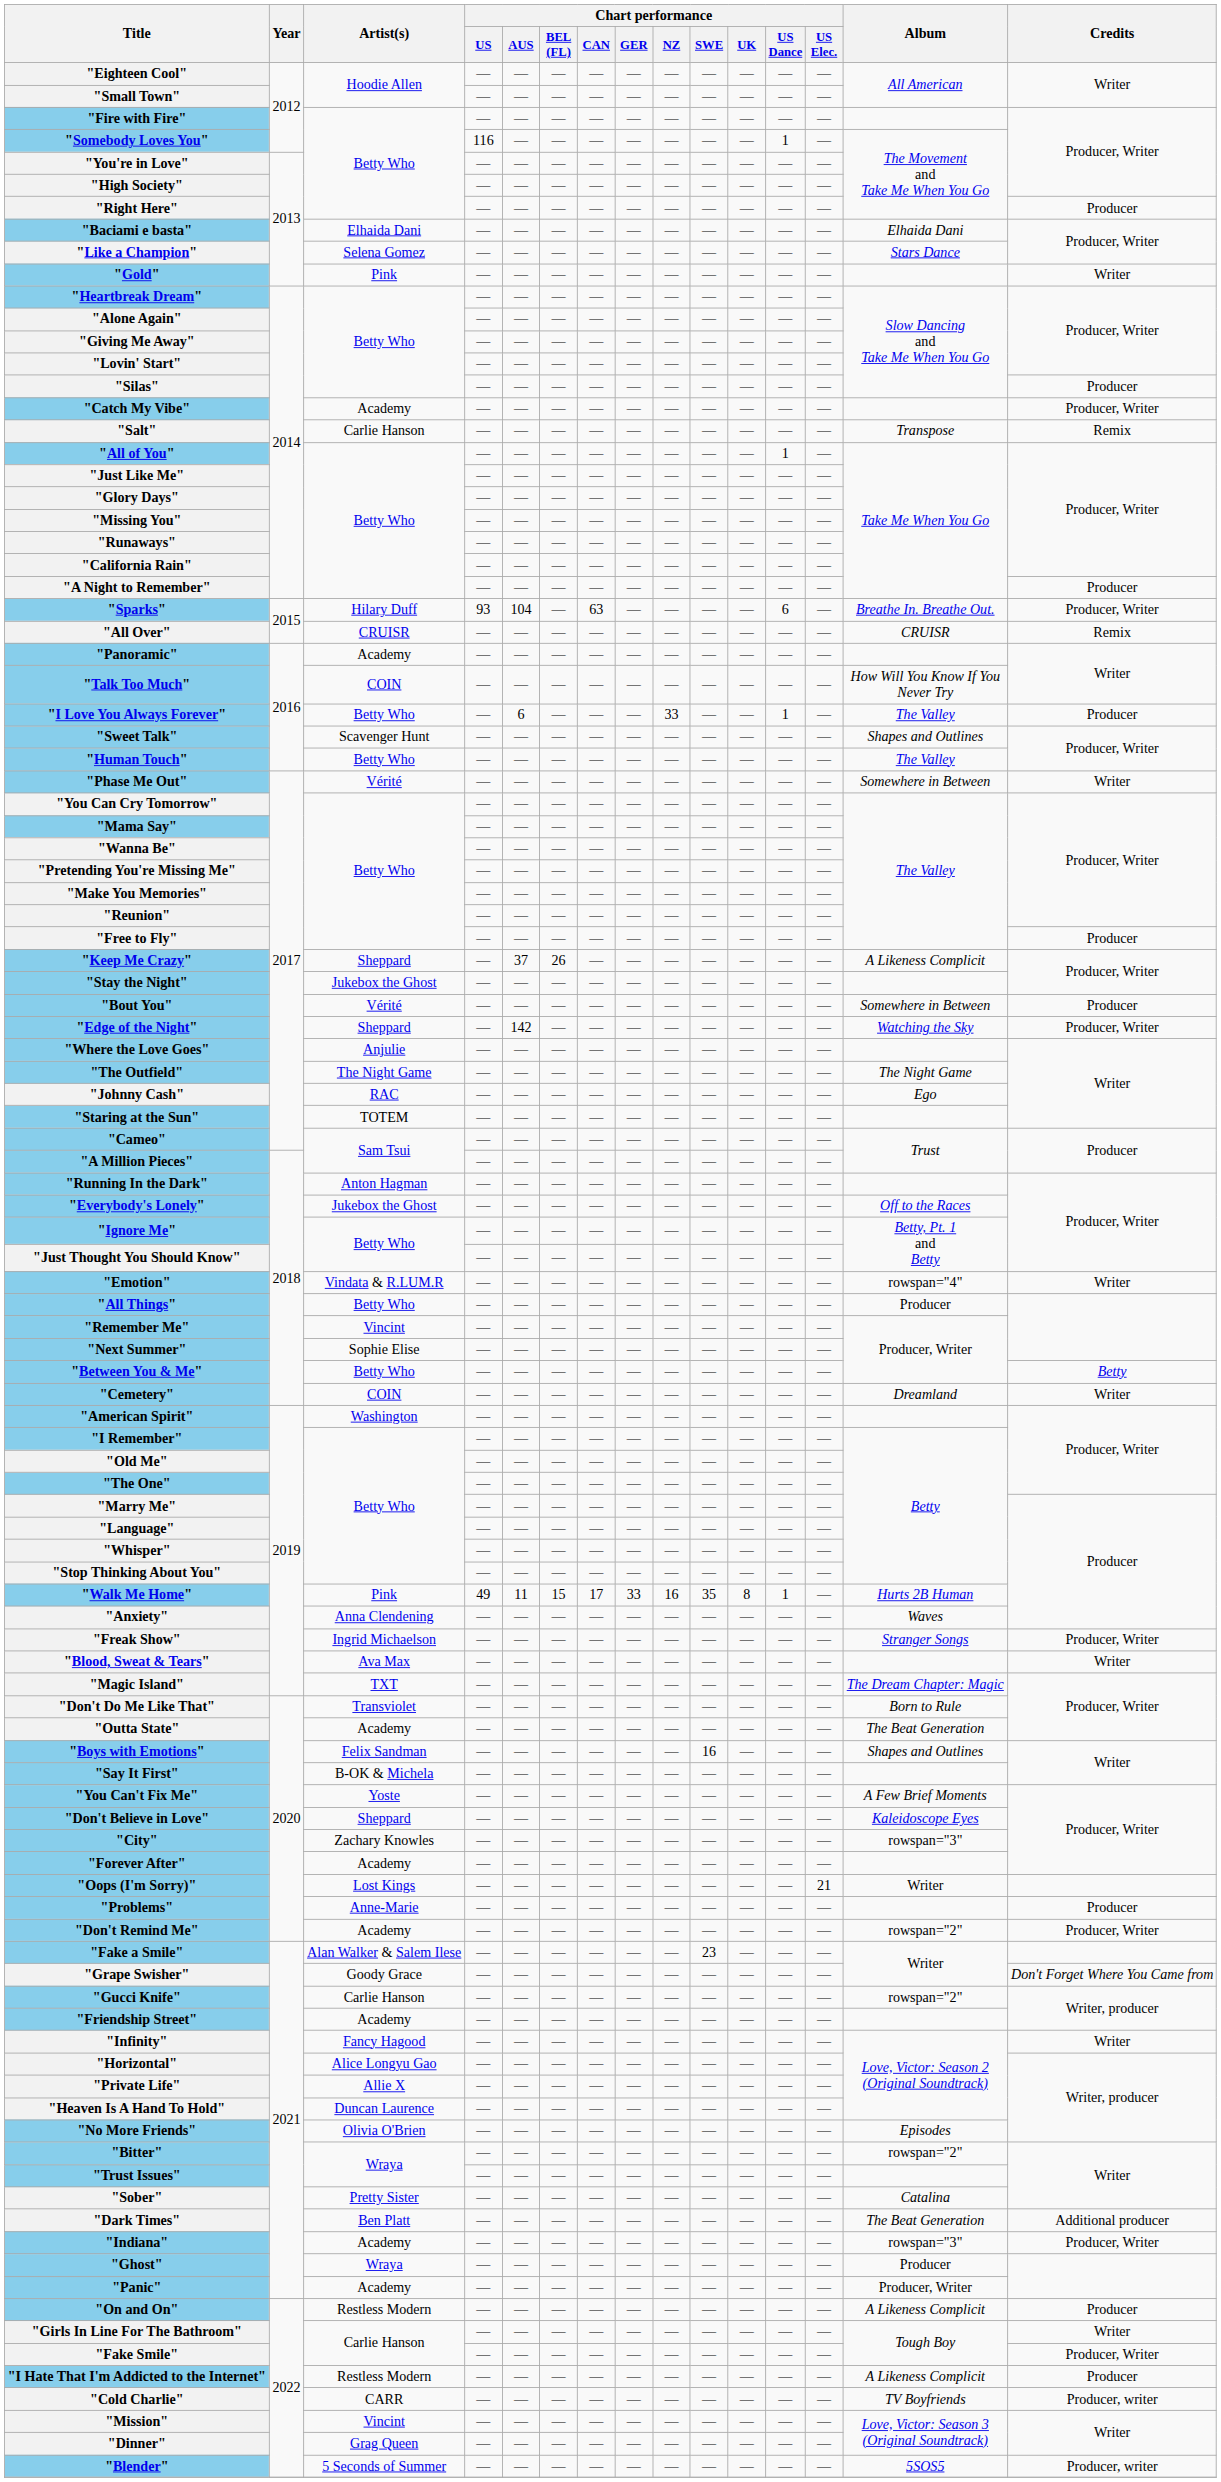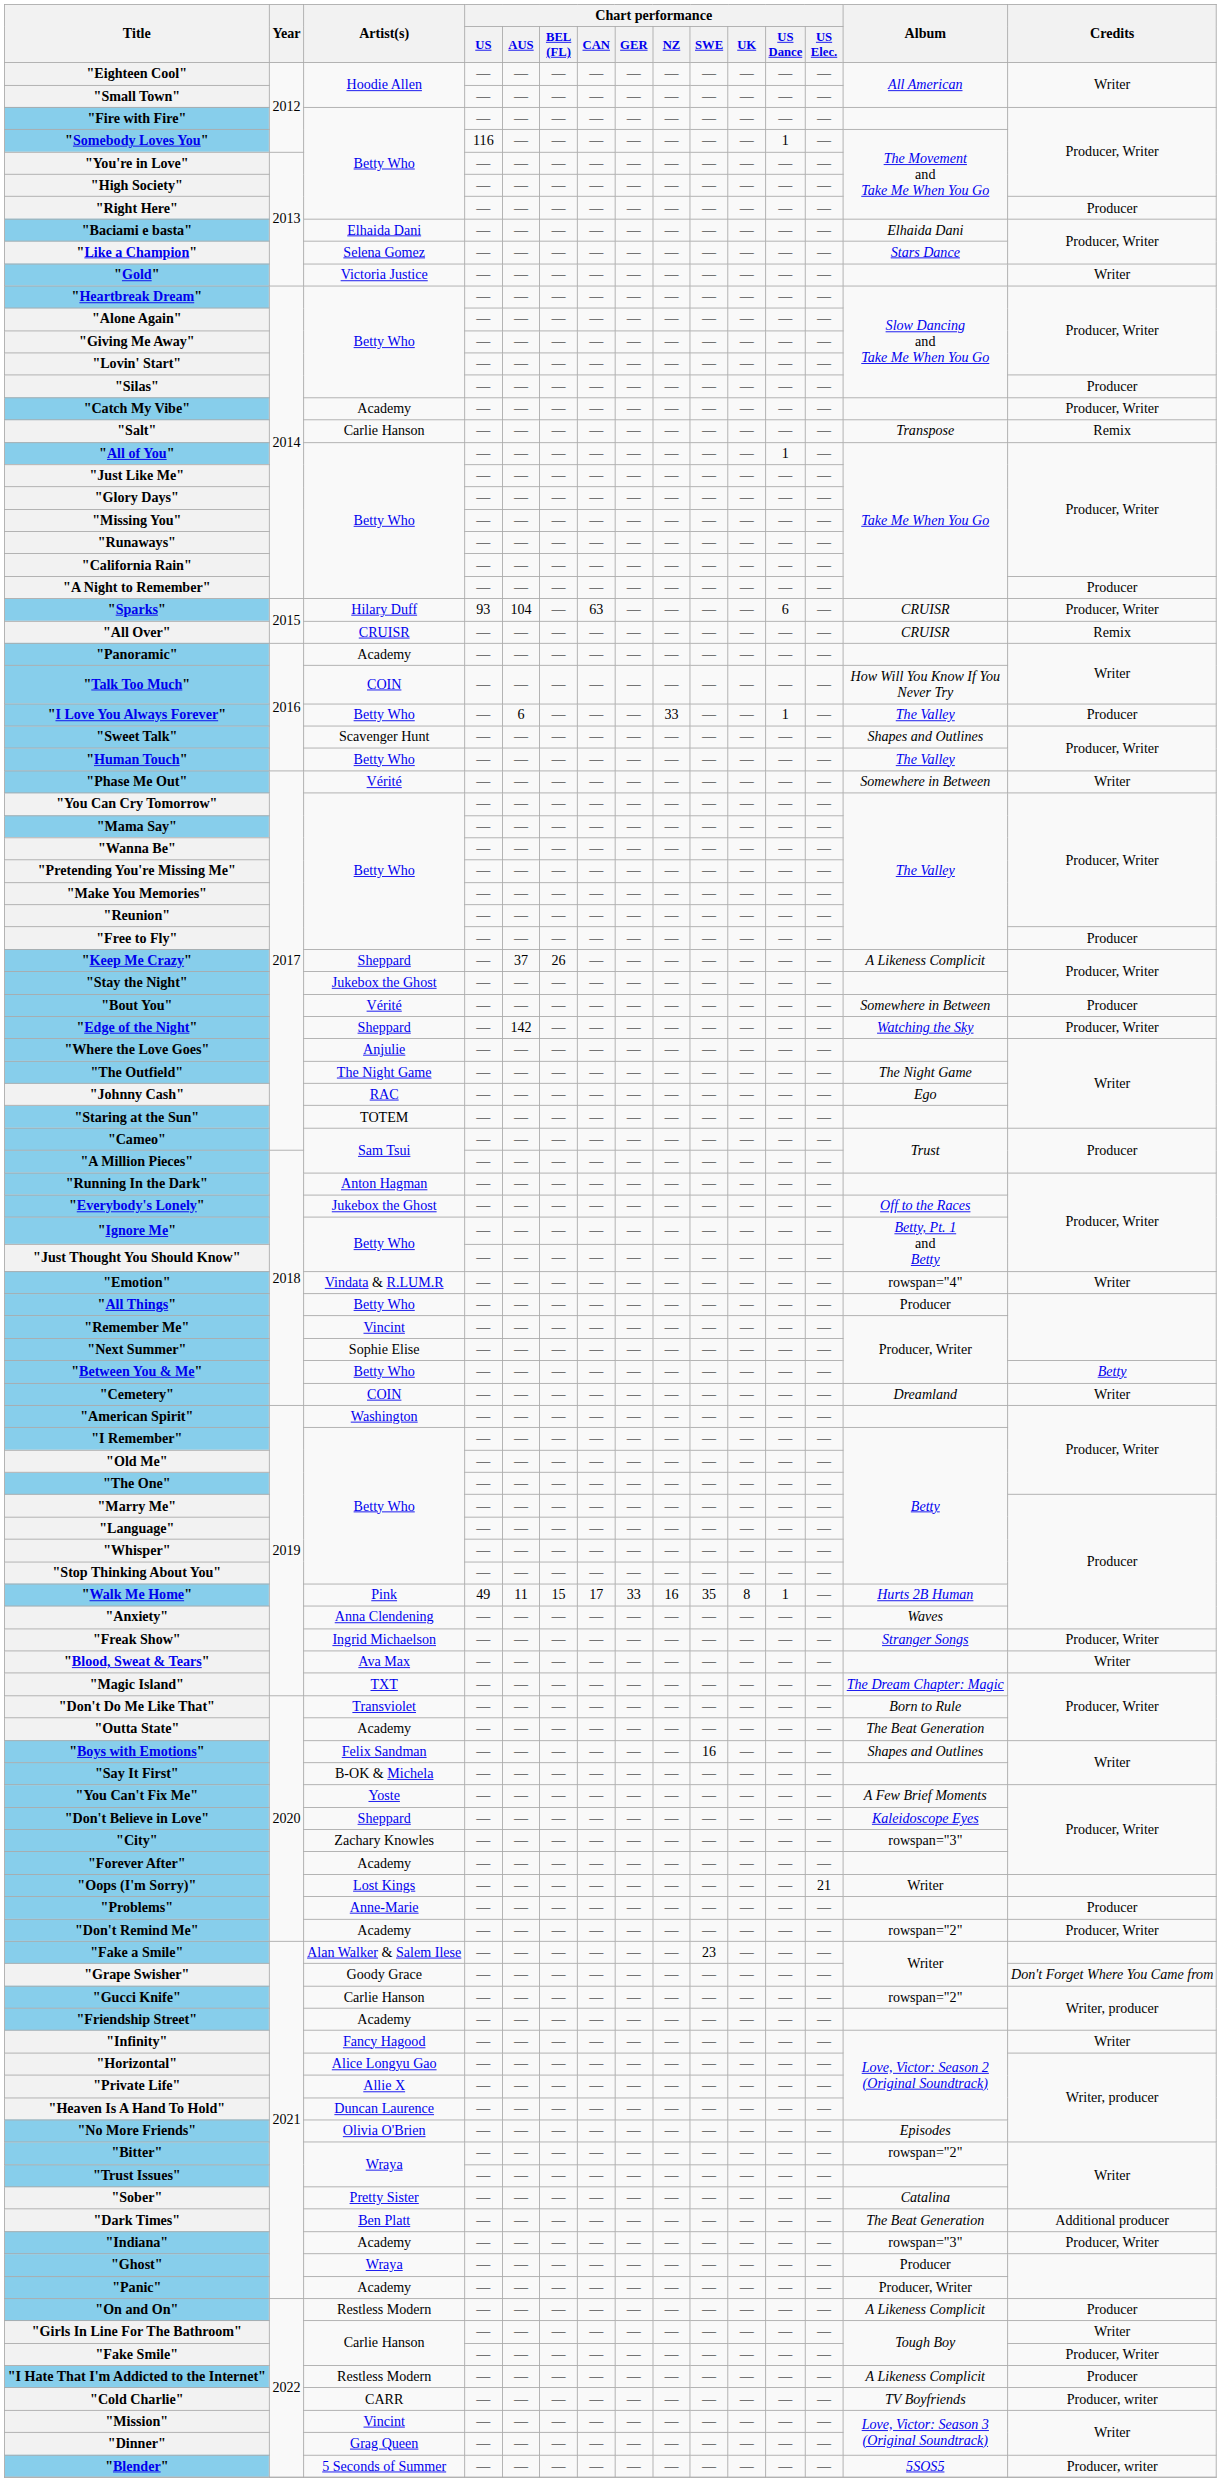(384, 274) Pink -> (384, 274) Victoria Justice
(925, 609) Breathe In. Breathe Out. -> (925, 609) CRUISR
